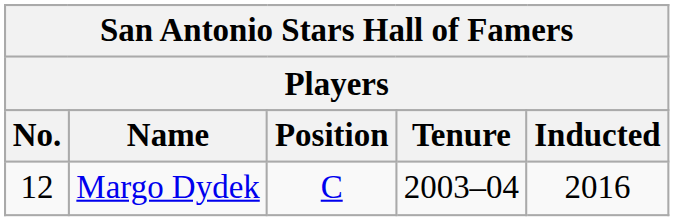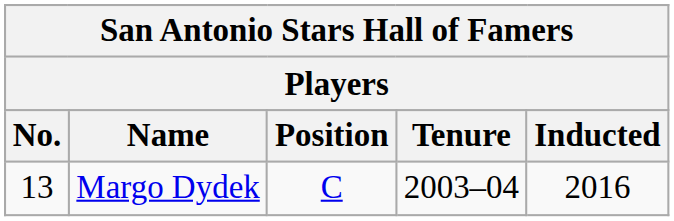(37, 187) 12 -> (37, 187) 13
